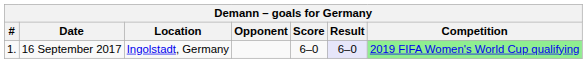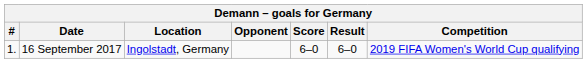(347, 49) lavender background -> (347, 49) no background
(475, 49) lightgreen background -> (475, 49) no background
